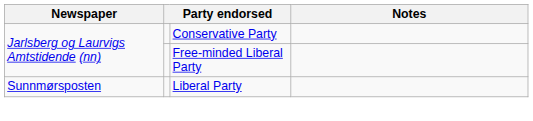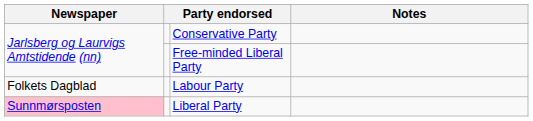+ row: (208, 86)
(54, 86) no background -> (54, 106) pink background
